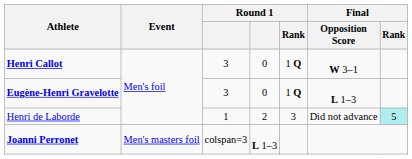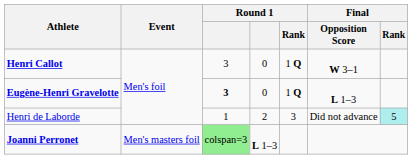(226, 93) normal -> (226, 93) bold
(226, 140) no background -> (226, 140) lightgreen background
